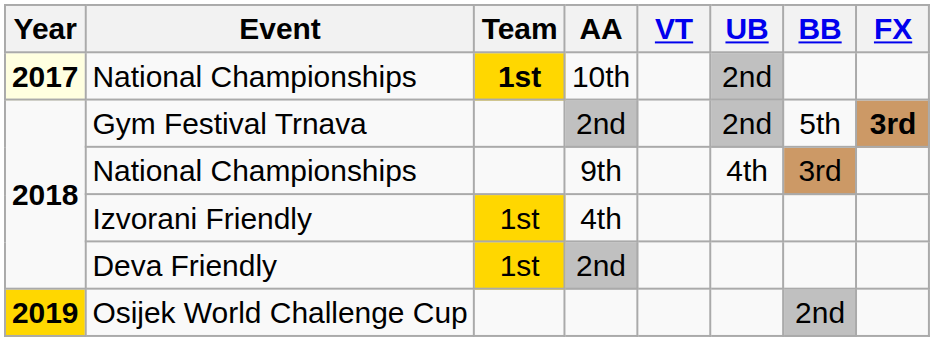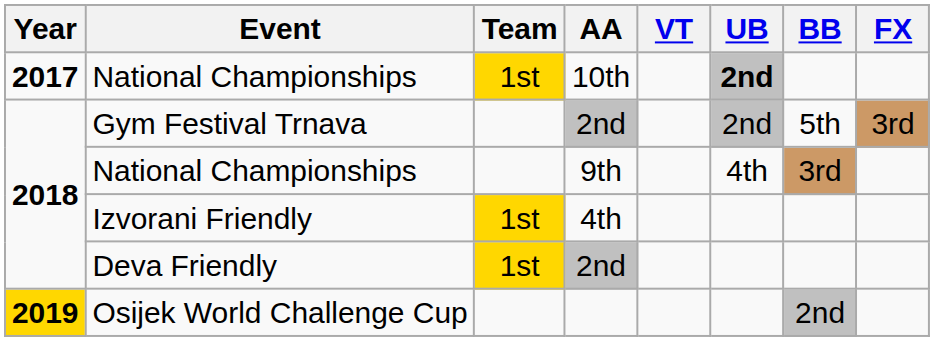(45, 76) lightyellow background -> (45, 76) no background
(520, 76) bold -> (520, 76) normal
(747, 76) normal -> (747, 76) bold
(893, 124) bold -> (893, 124) normal
